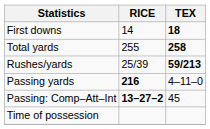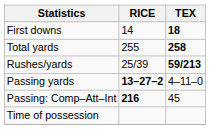(130, 81) 216 -> (142, 81) 13–27–2
(142, 98) 13–27–2 -> (130, 98) 216
